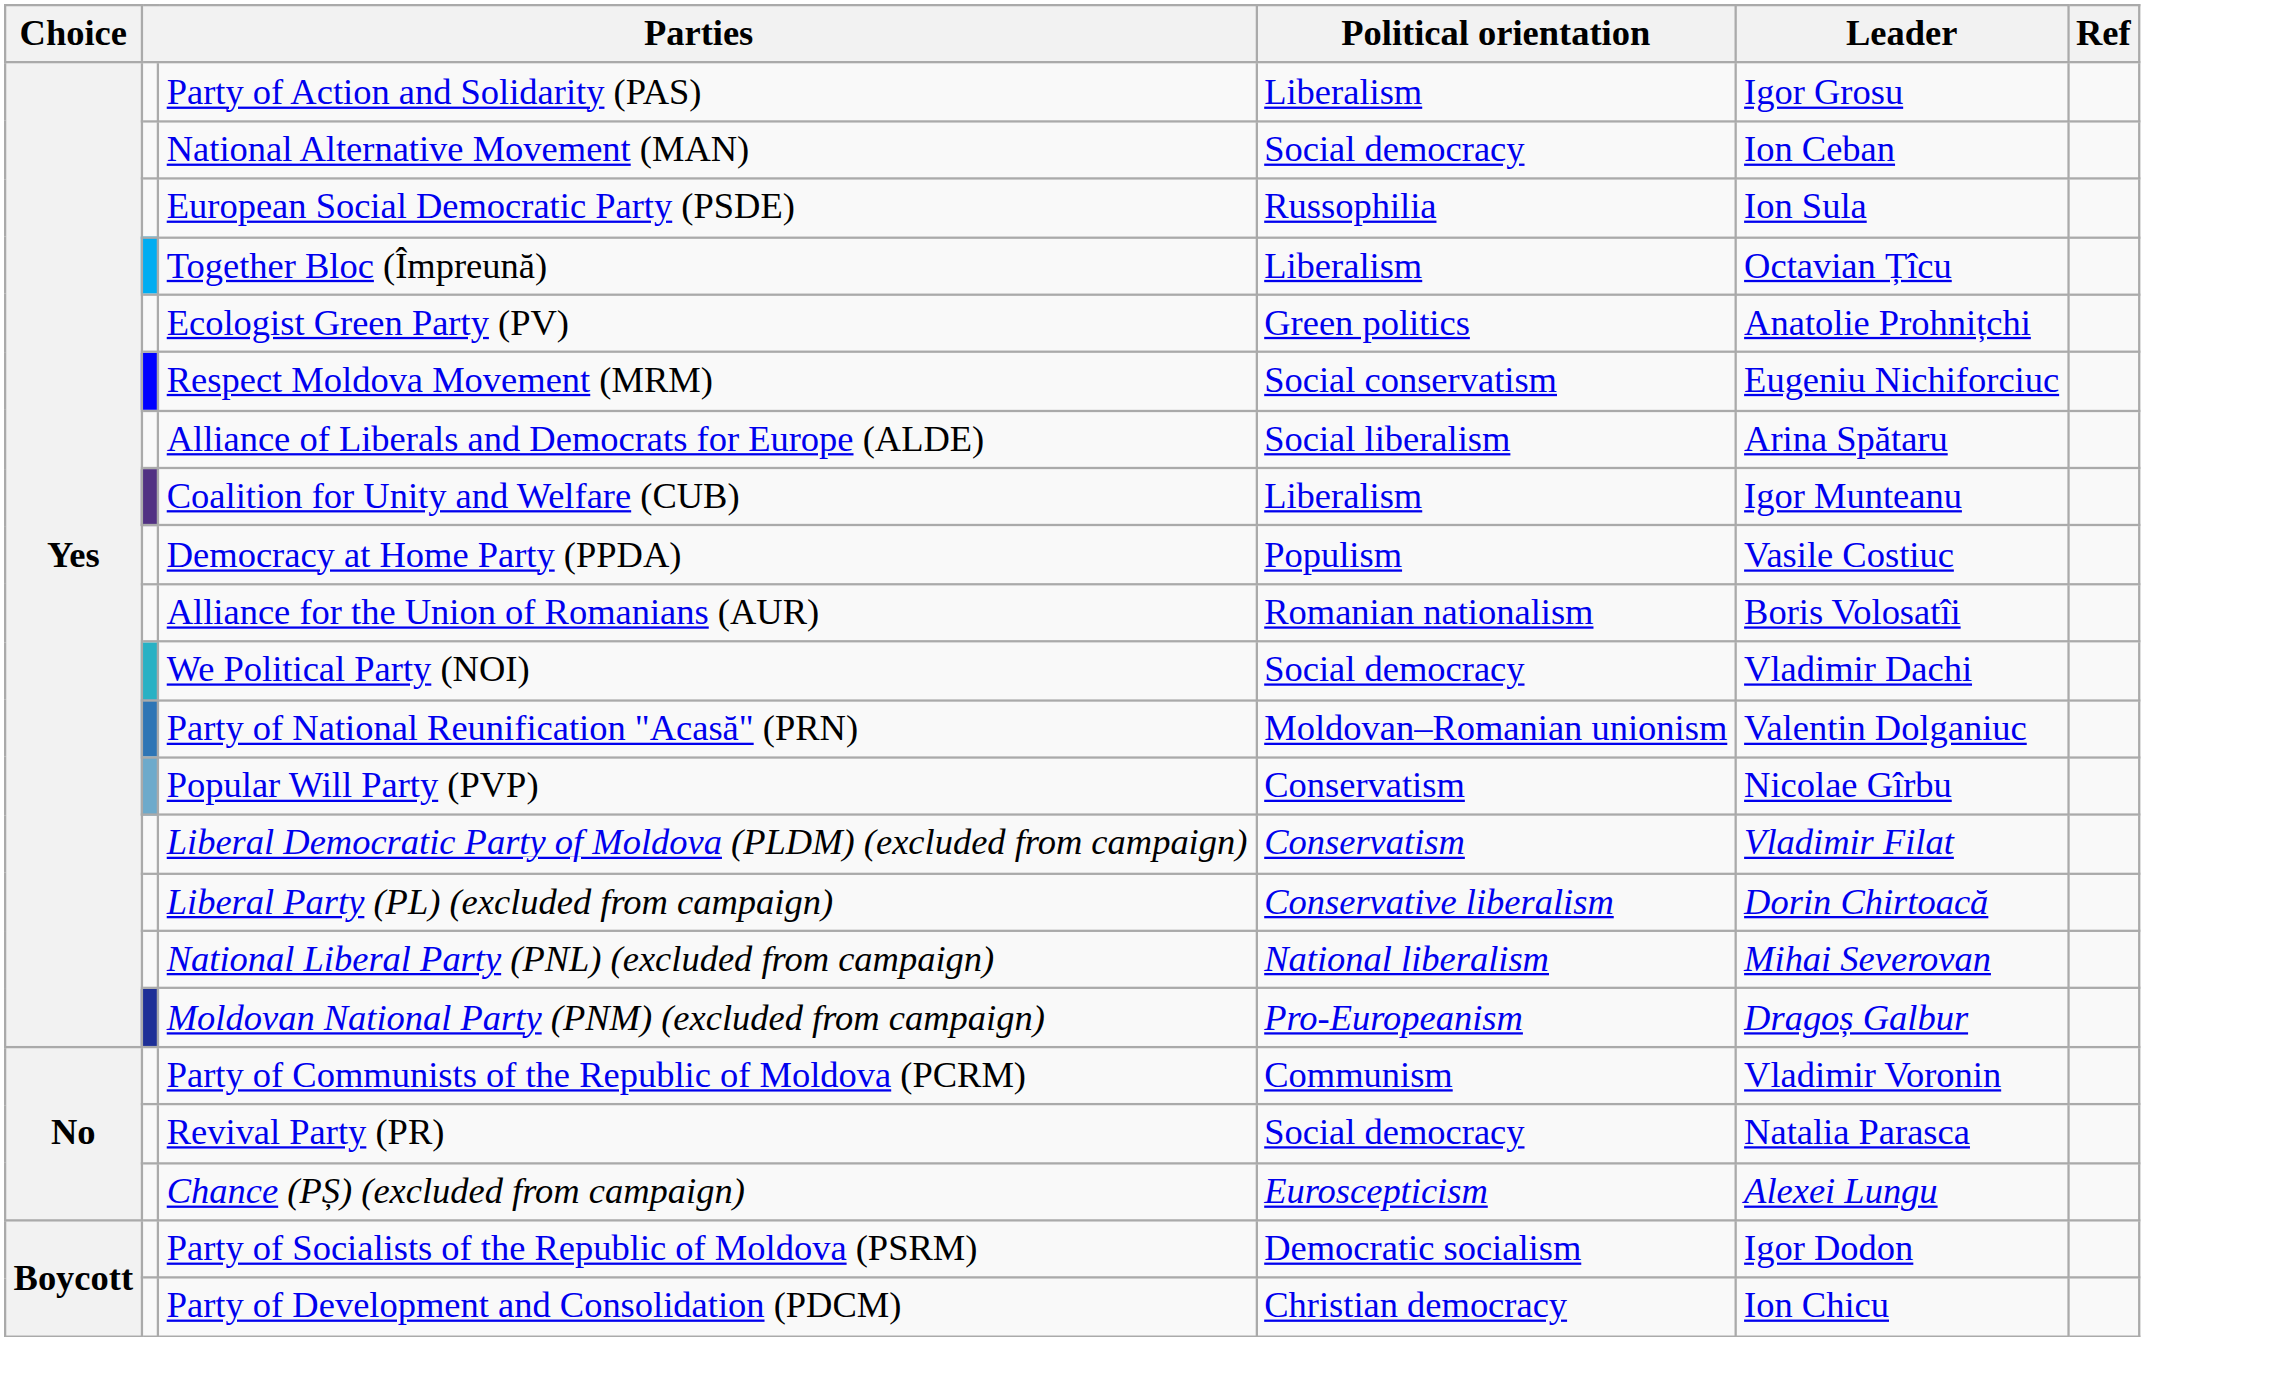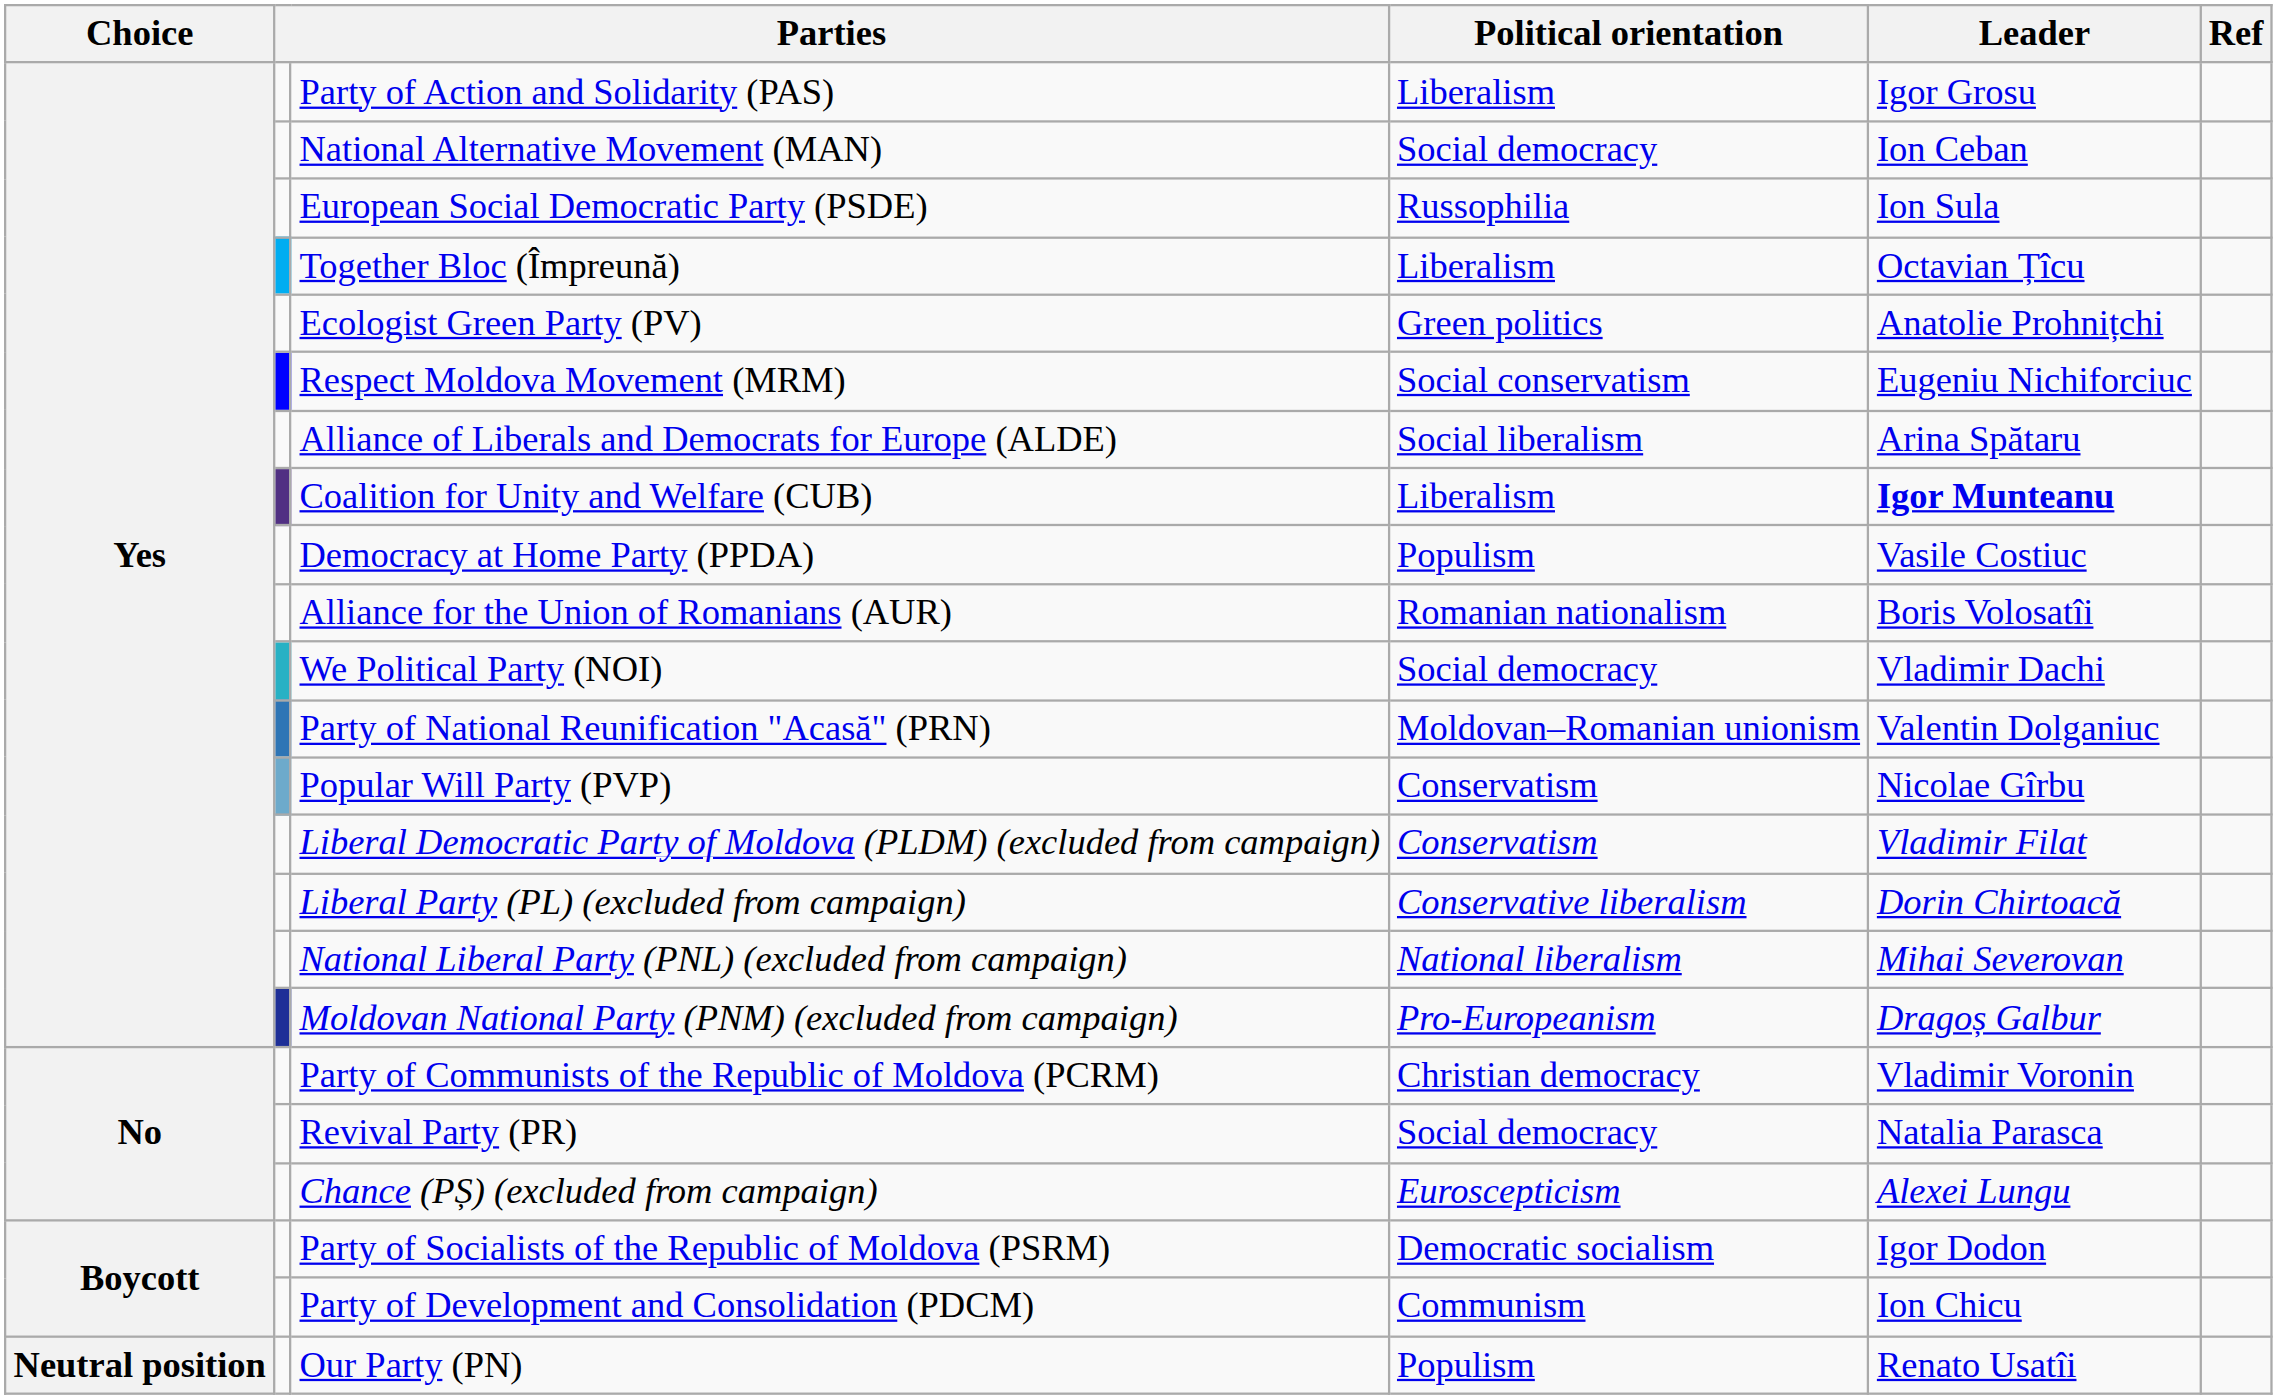(1853, 496) normal -> (1996, 496) bold
(1358, 1074) Communism -> (1548, 1074) Christian democracy
(1416, 1306) Christian democracy -> (1491, 1306) Communism
+ row: (411, 1364)
